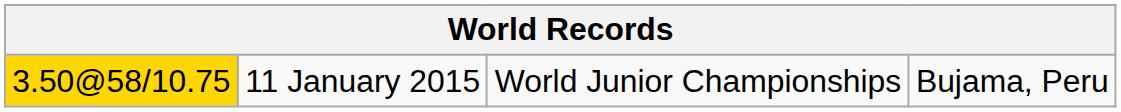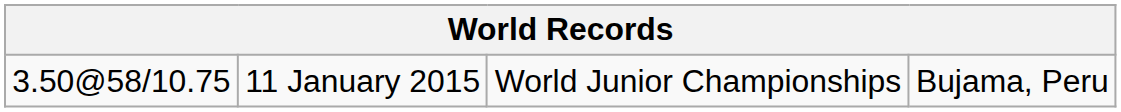(121, 80) gold background -> (121, 80) no background
